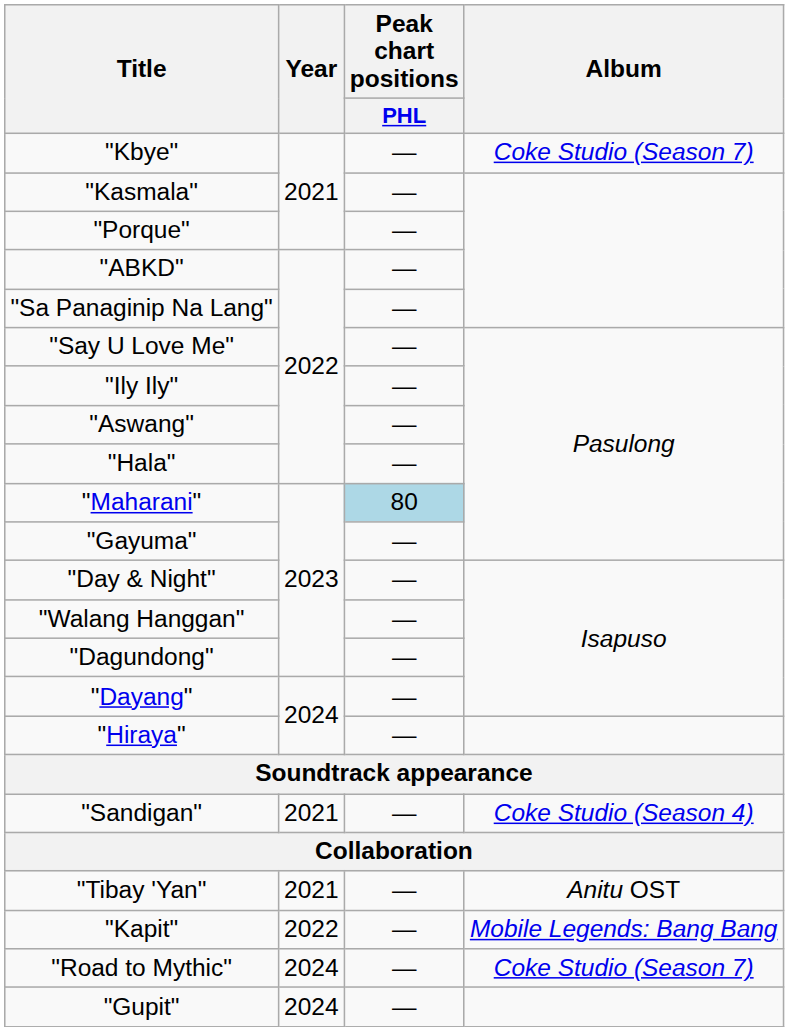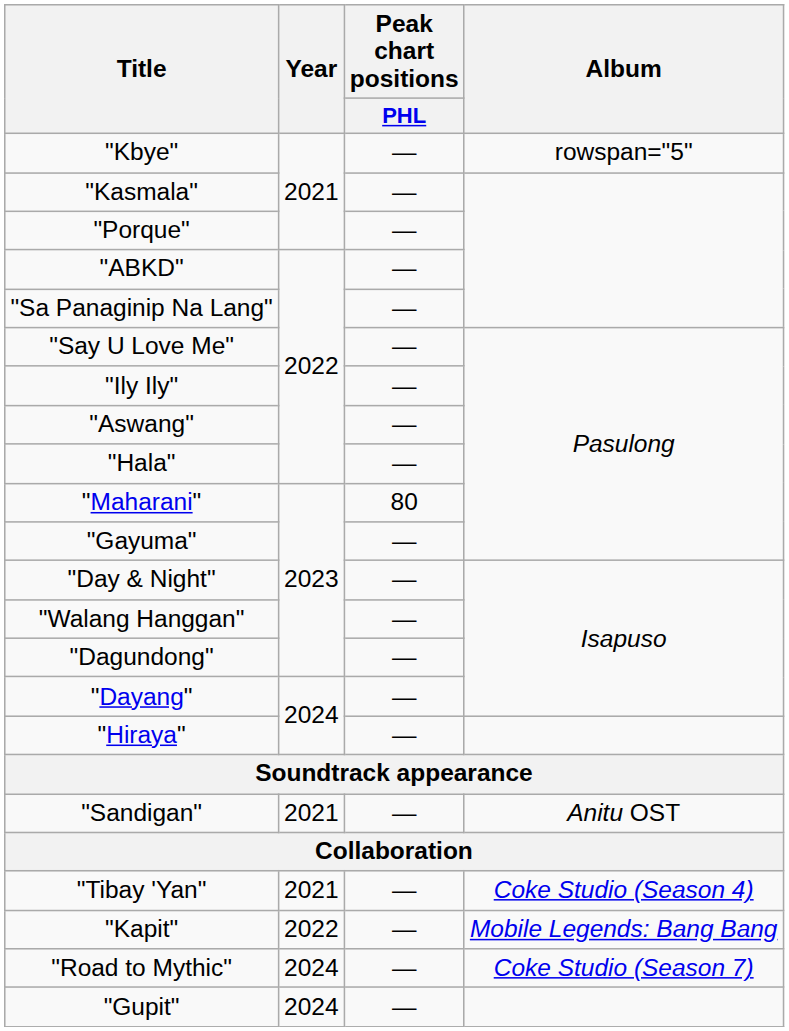(624, 152) Coke Studio (Season 7) -> (624, 152) rowspan="5"
(404, 502) lightblue background -> (404, 502) no background
(624, 812) Coke Studio (Season 4) -> (624, 812) Anitu OST
(624, 890) Anitu OST -> (624, 890) Coke Studio (Season 4)
